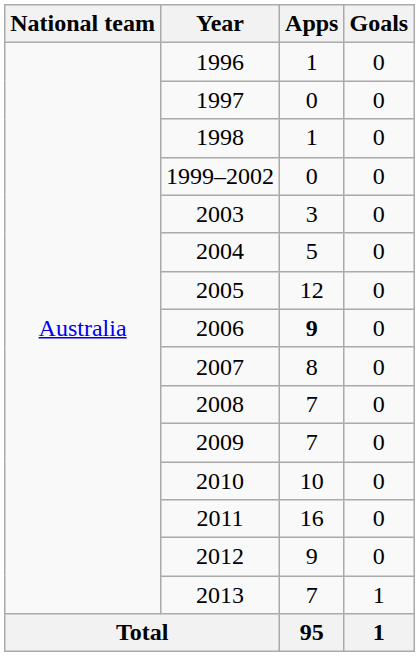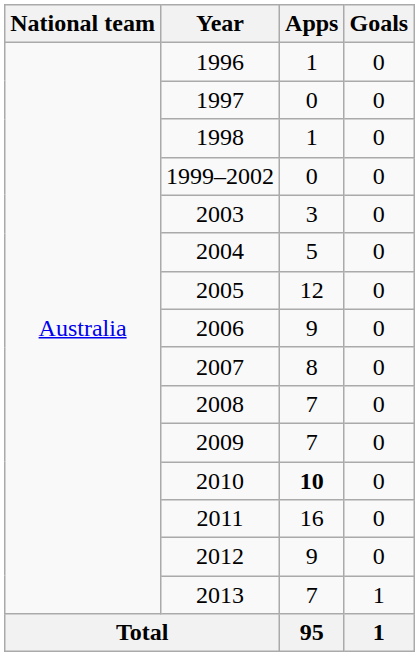(312, 328) bold -> (312, 328) normal
(312, 480) normal -> (312, 480) bold
